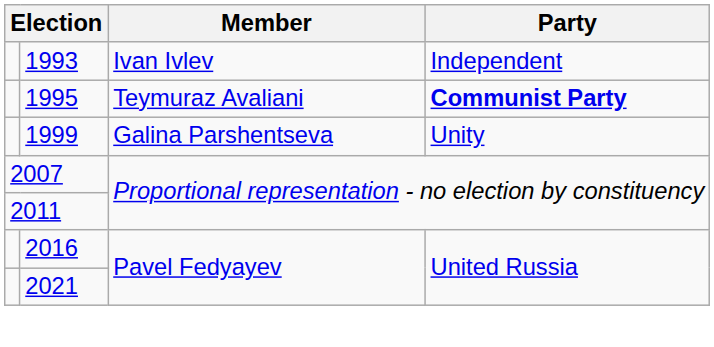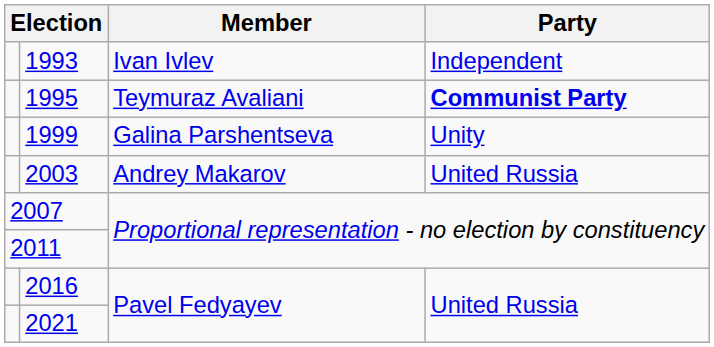+ row: (52, 173)
